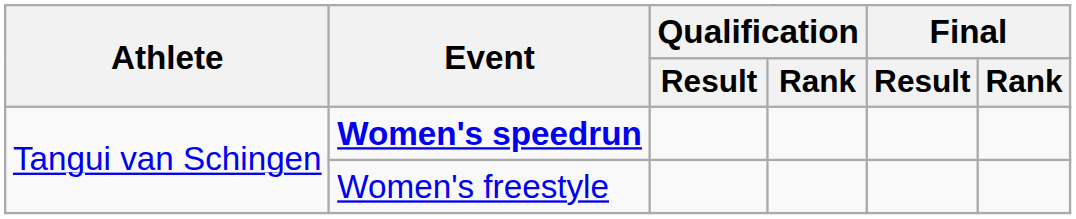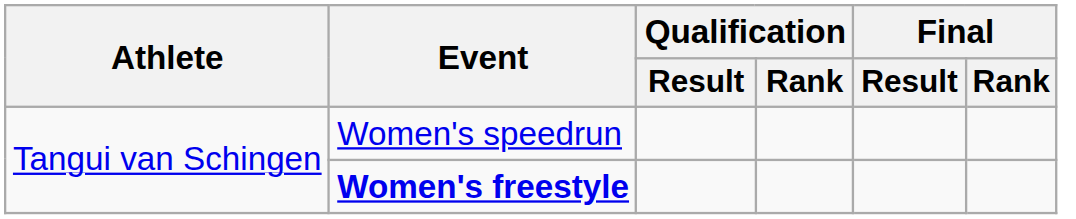(490, 134) bold -> (480, 134) normal
(473, 187) normal -> (483, 187) bold
